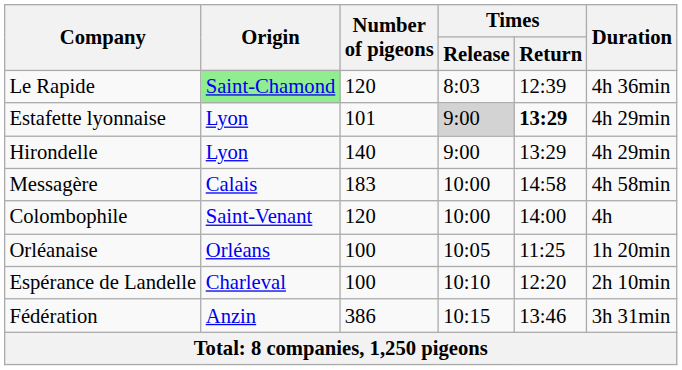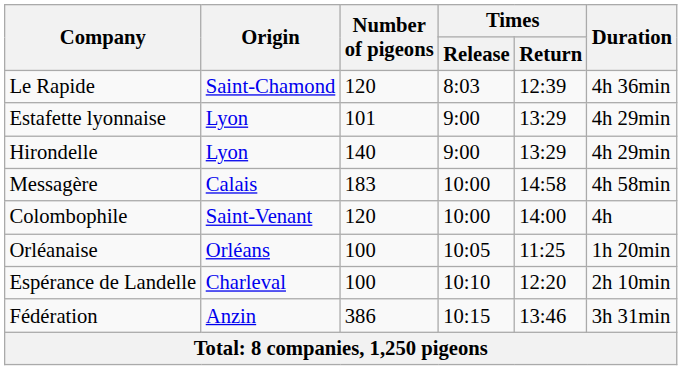(271, 86) lightgreen background -> (271, 86) no background
(462, 119) lightgrey background -> (462, 119) no background
(543, 119) bold -> (543, 119) normal
